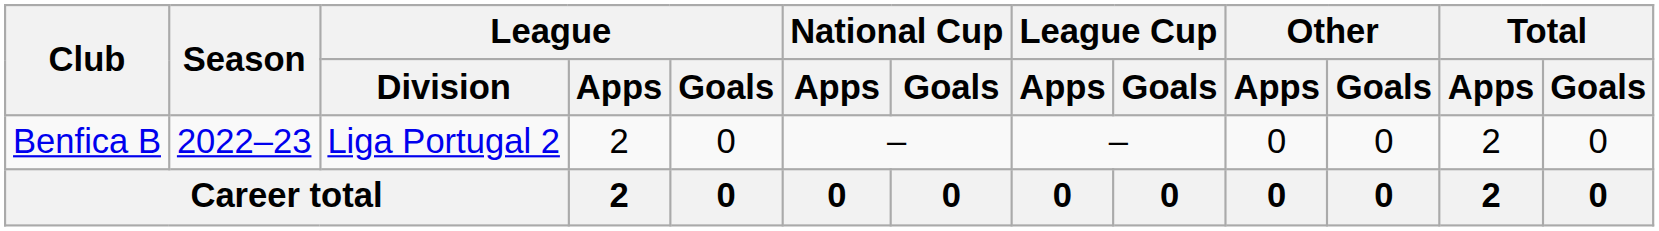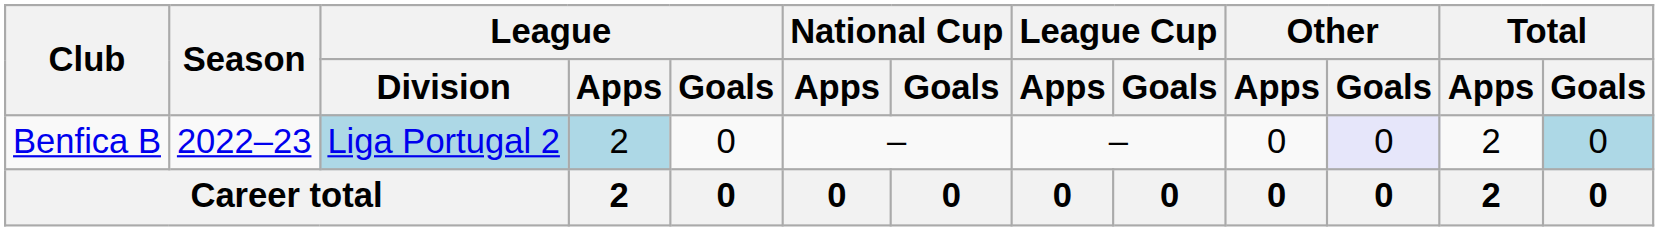(444, 141) no background -> (444, 141) lightblue background
(619, 141) no background -> (619, 141) lightblue background
(1384, 141) no background -> (1384, 141) lavender background
(1598, 141) no background -> (1598, 141) lightblue background
